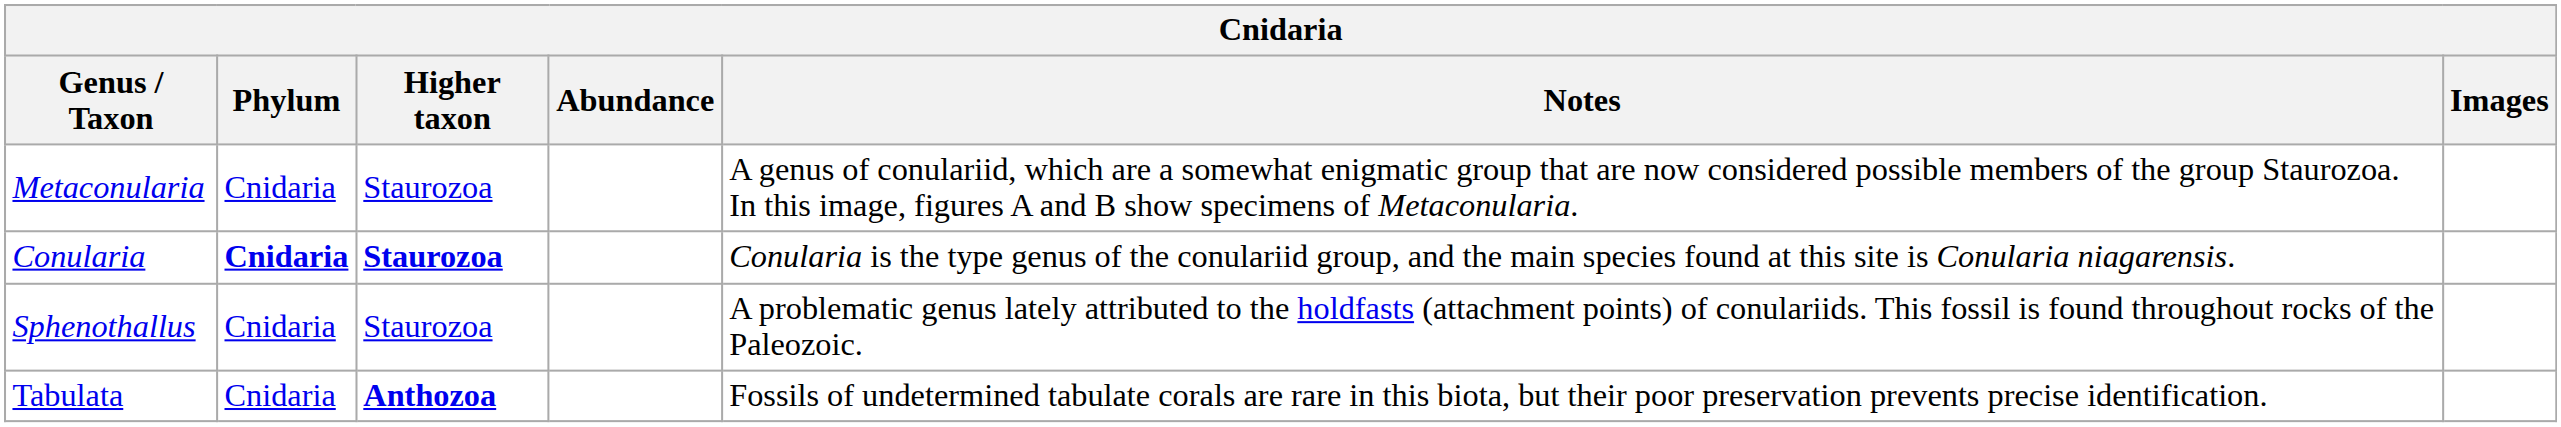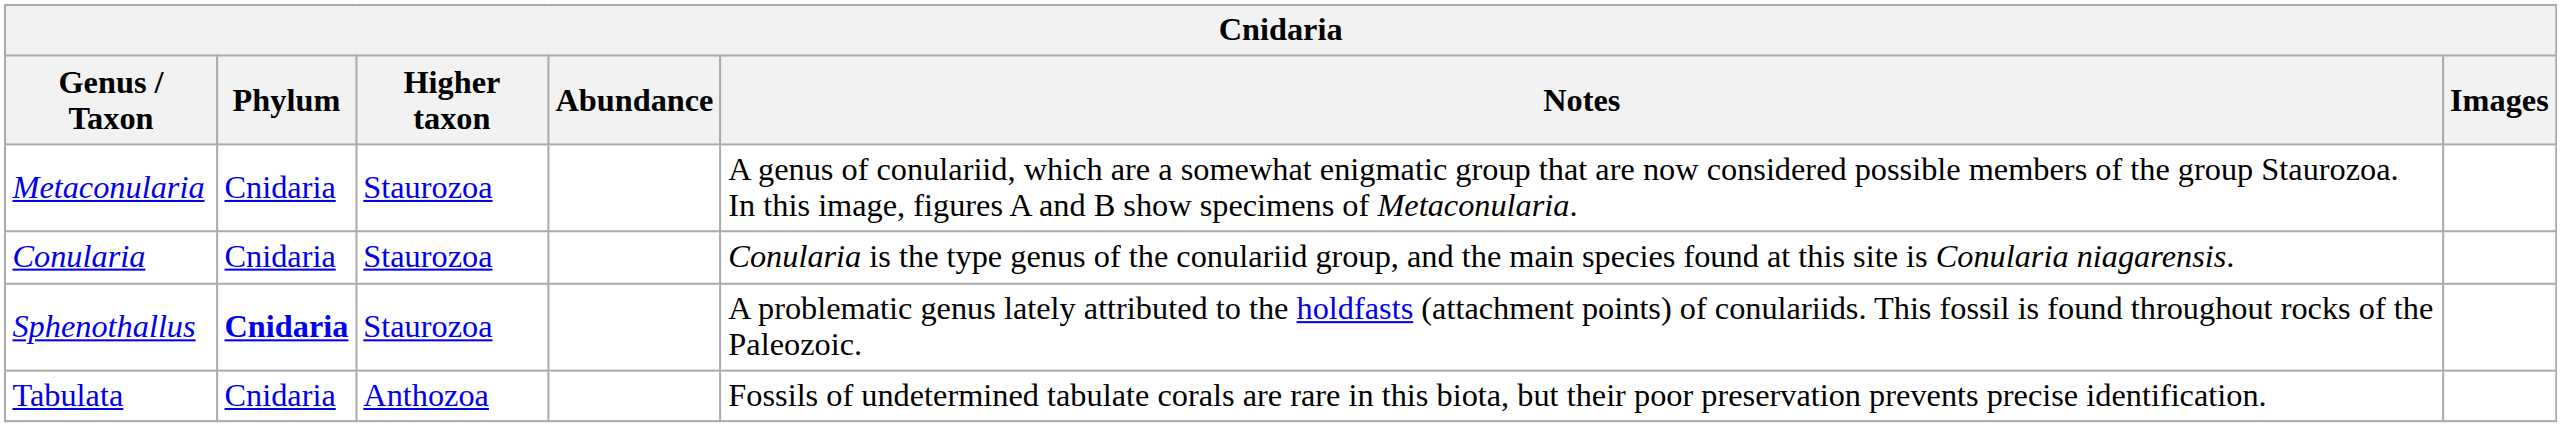(286, 256) bold -> (280, 256) normal
(433, 256) bold -> (428, 256) normal
(280, 326) normal -> (286, 326) bold
(430, 395) bold -> (426, 395) normal
